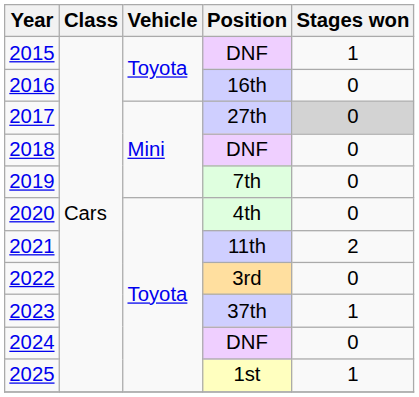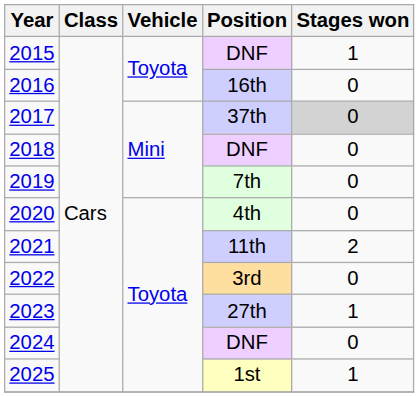(247, 117) 27th -> (247, 117) 37th
(247, 310) 37th -> (247, 310) 27th
